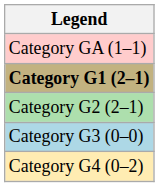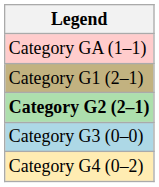(79, 77) bold -> (76, 77) normal
(76, 106) normal -> (79, 106) bold
